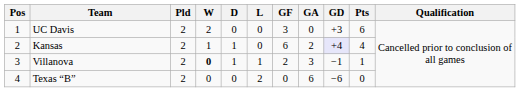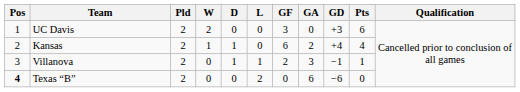(337, 45) lavender background -> (337, 45) no background
(209, 62) bold -> (209, 62) normal
(17, 78) normal -> (17, 78) bold
